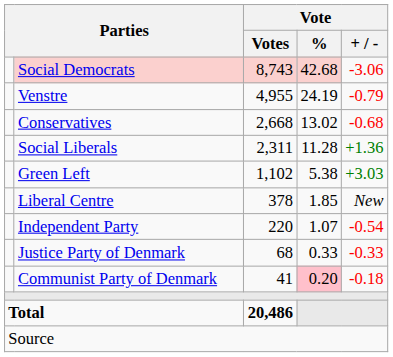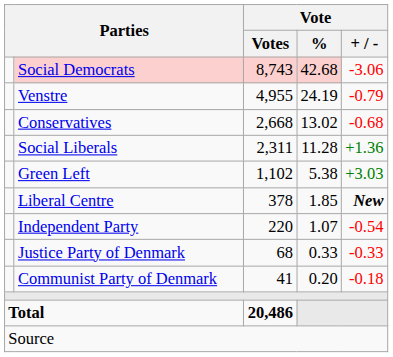(369, 200) normal -> (368, 200) bold
(323, 278) pink background -> (323, 278) no background
